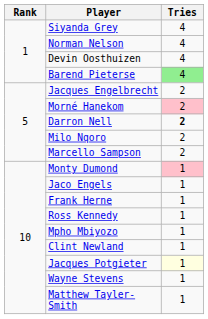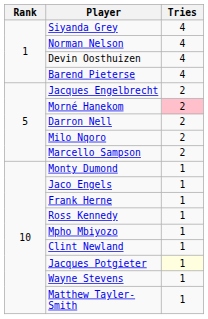(182, 75) lightgreen background -> (182, 75) no background
(182, 122) bold -> (182, 122) normal
(182, 169) pink background -> (182, 169) no background
